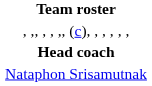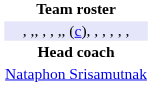(76, 30) no background -> (76, 30) lavender background
